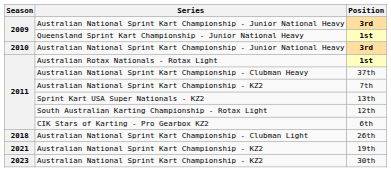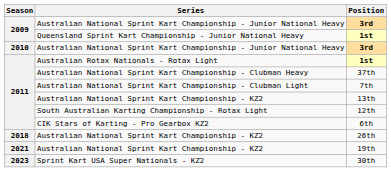(150, 86) Australian National Sprint Kart Championship - KZ2 -> (173, 86) Australian National Sprint Kart Championship - Clubman Light
(121, 98) Sprint Kart USA Super Nationals - KZ2 -> (150, 98) Australian National Sprint Kart Championship - KZ2
(173, 136) Australian National Sprint Kart Championship - Clubman Light -> (150, 136) Australian National Sprint Kart Championship - KZ2
(150, 161) Australian National Sprint Kart Championship - KZ2 -> (121, 161) Sprint Kart USA Super Nationals - KZ2
